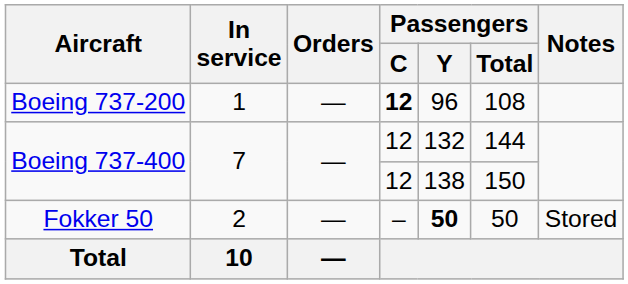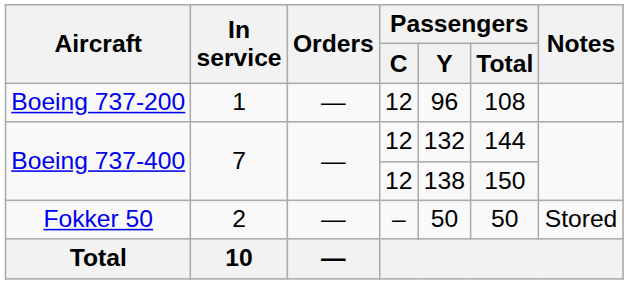(399, 102) bold -> (399, 102) normal
(444, 219) bold -> (444, 219) normal
